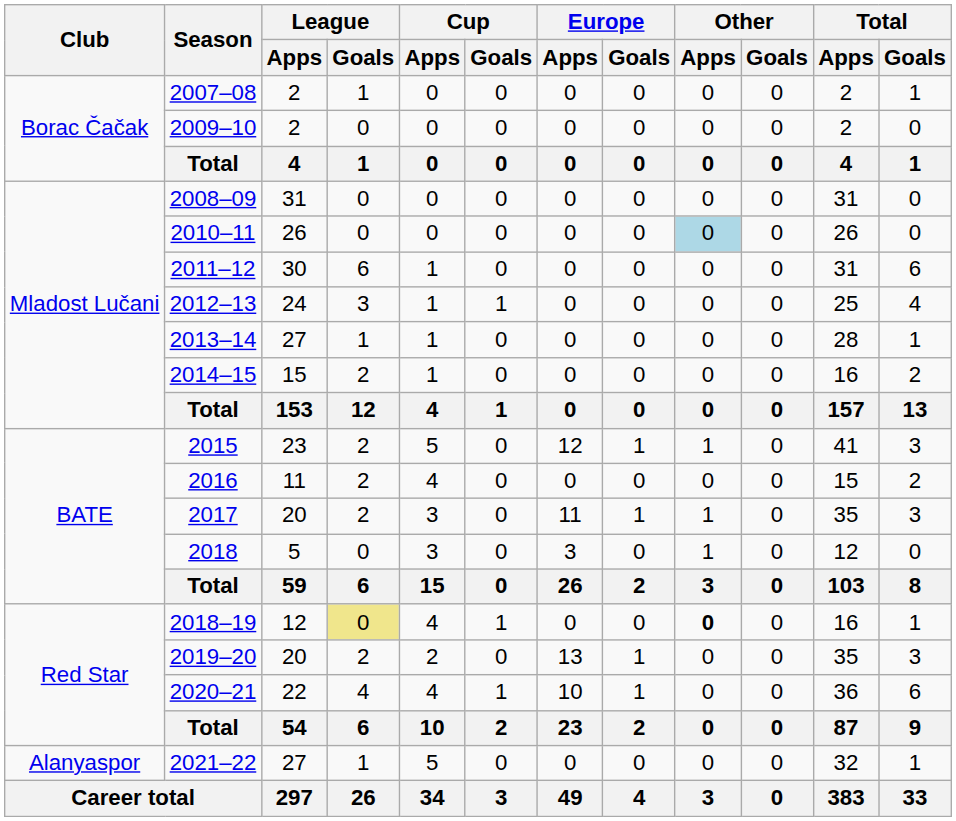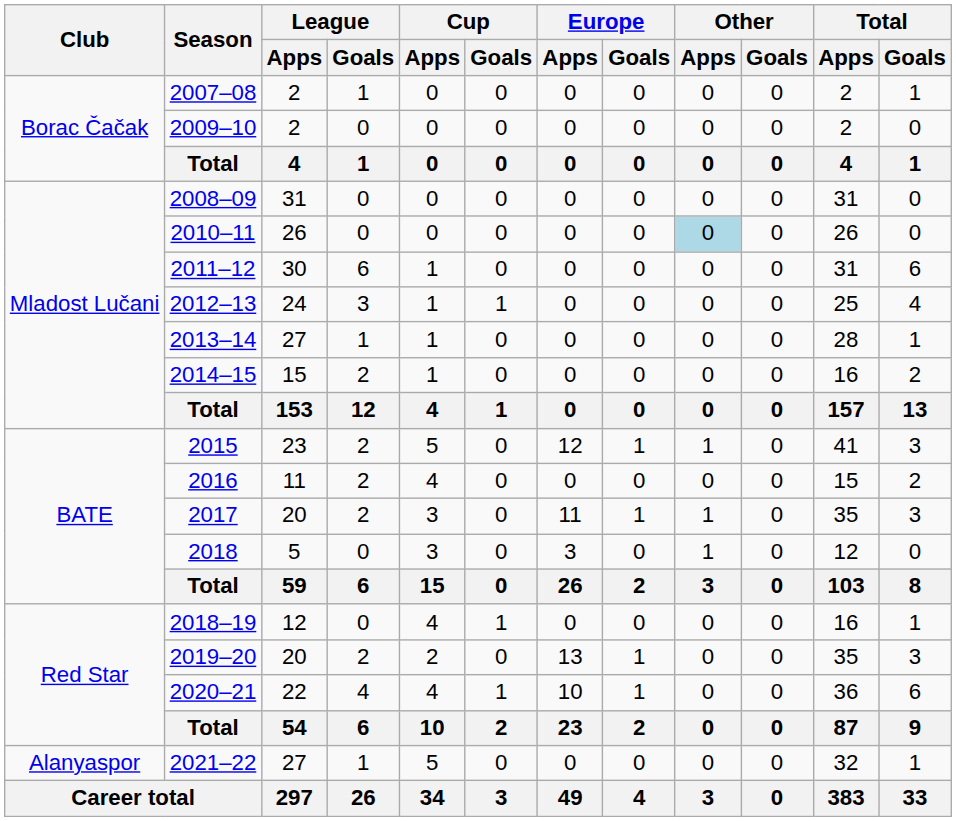(363, 621) khaki background -> (363, 621) no background
(708, 621) bold -> (708, 621) normal
